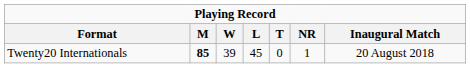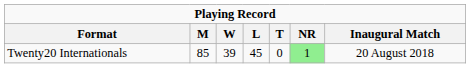(203, 53) bold -> (203, 53) normal
(307, 53) no background -> (307, 53) lightgreen background
